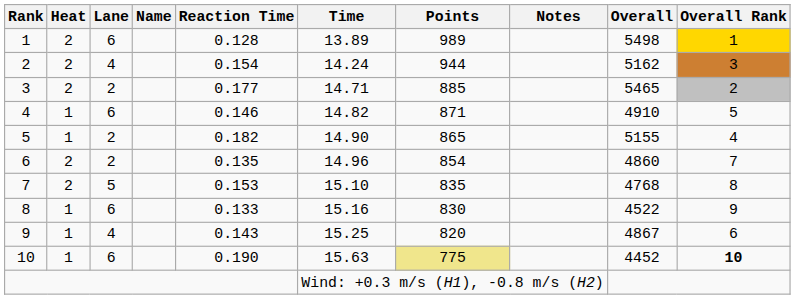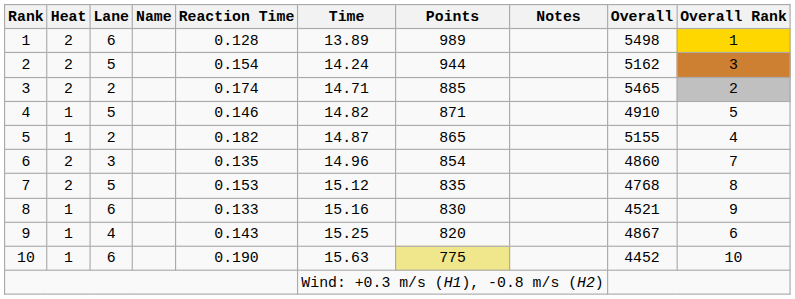(111, 65) 4 -> (111, 65) 5
(236, 89) 0.177 -> (236, 89) 0.174
(111, 113) 6 -> (111, 113) 5
(347, 137) 14.90 -> (347, 137) 14.87
(111, 162) 2 -> (111, 162) 3
(347, 186) 15.10 -> (347, 186) 15.12
(642, 210) 4522 -> (642, 210) 4521
(733, 258) bold -> (733, 258) normal
